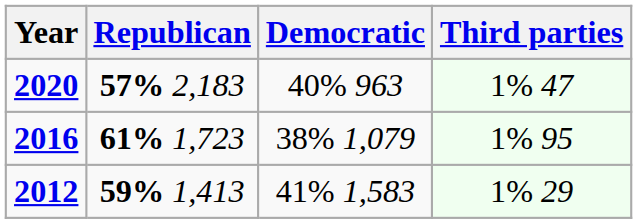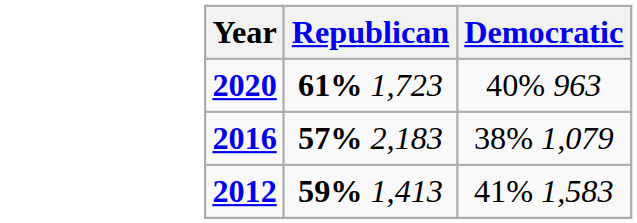- column: (532, 32)
(172, 85) 57% 2,183 -> (370, 85) 61% 1,723
(172, 138) 61% 1,723 -> (370, 138) 57% 2,183
